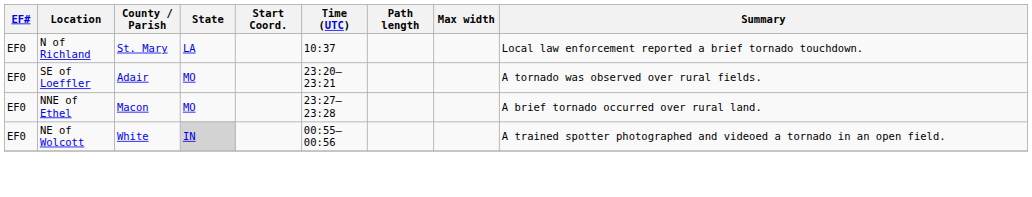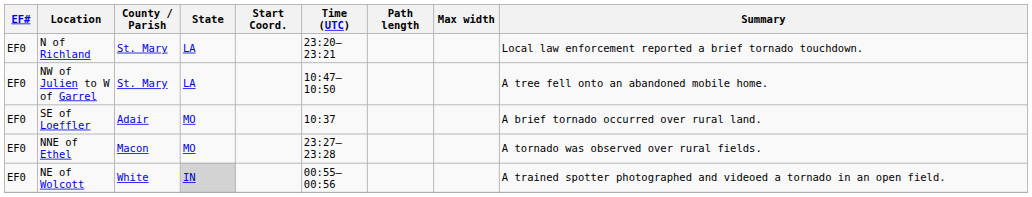(320, 48) 10:37 -> (323, 48) 23:20–23:21
+ row: (75, 84)
(323, 78) 23:20–23:21 -> (320, 119) 10:37
(632, 78) A tornado was observed over rural fields. -> (632, 119) A brief tornado occurred over rural land.
(632, 107) A brief tornado occurred over rural land. -> (632, 148) A tornado was observed over rural fields.
